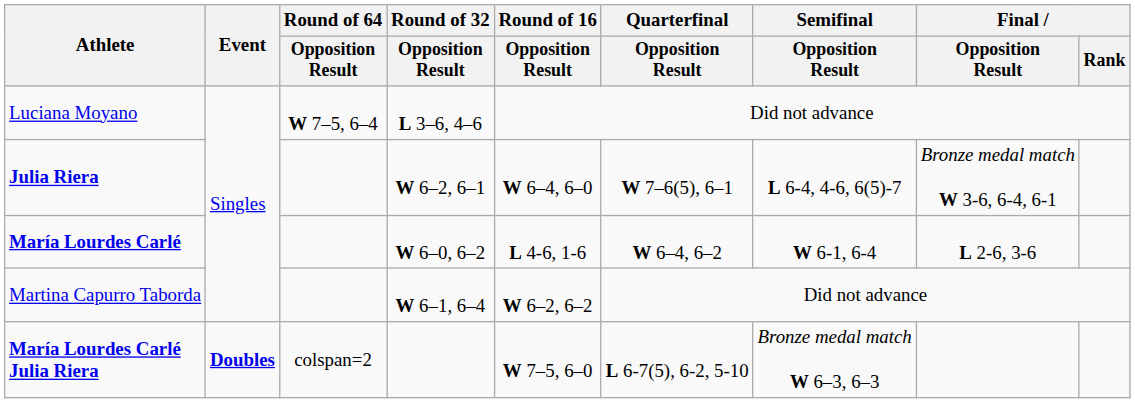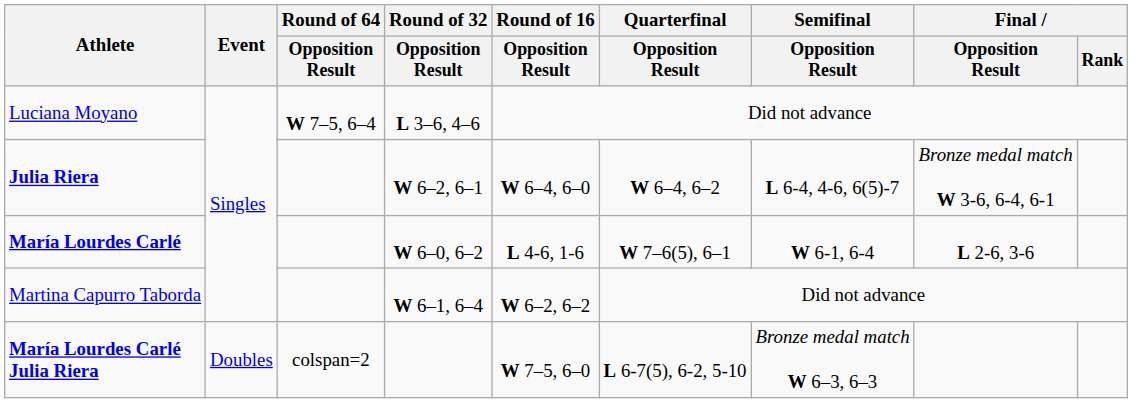(677, 188) W 7–6(5), 6–1 -> (675, 188) W 6–4, 6–2
(677, 253) W 6–4, 6–2 -> (675, 253) W 7–6(5), 6–1
(242, 360) bold -> (241, 360) normal
